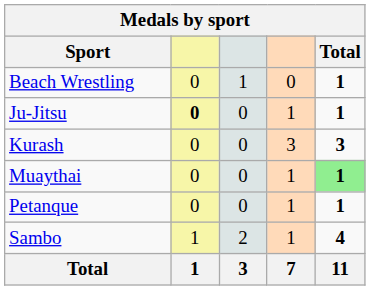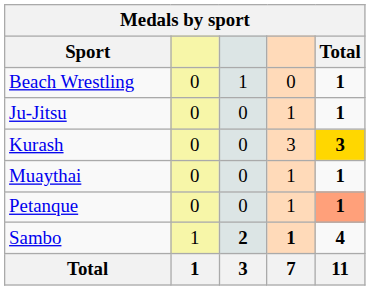(195, 113) bold -> (195, 113) normal
(340, 144) no background -> (340, 144) gold background
(340, 176) lightgreen background -> (340, 176) no background
(340, 207) no background -> (340, 207) lightsalmon background
(243, 238) normal -> (243, 238) bold
(291, 238) normal -> (291, 238) bold
